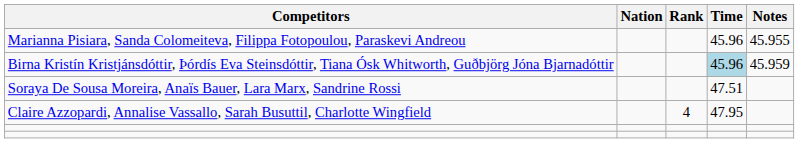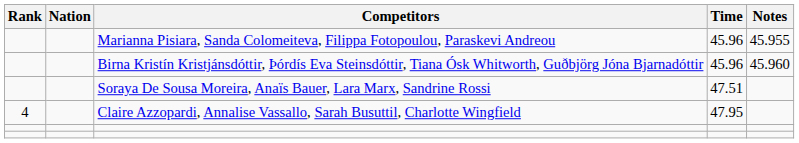columns swapped: (686, 16) <-> (311, 16)
(727, 64) lightblue background -> (727, 64) no background
(770, 64) 45.959 -> (770, 64) 45.960
